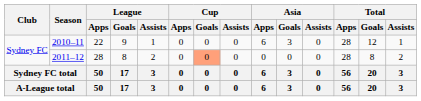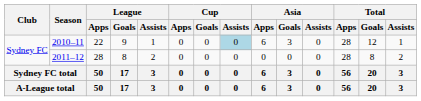(236, 42) no background -> (236, 42) lightblue background
(207, 58) lightsalmon background -> (207, 58) no background
